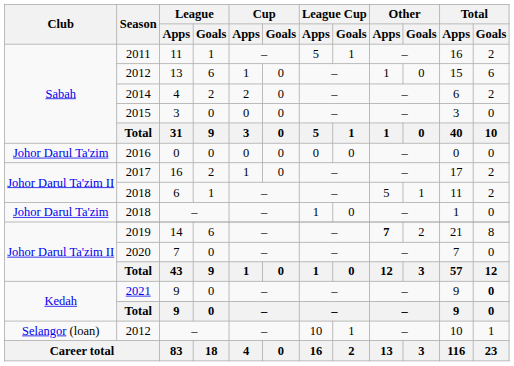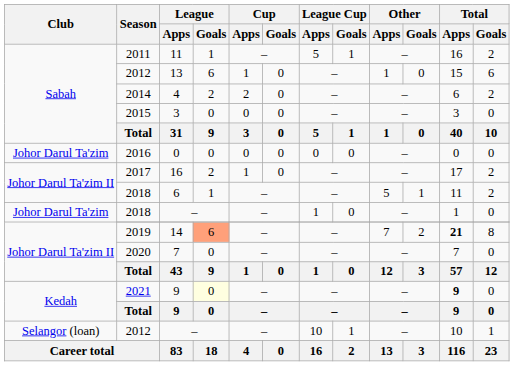(211, 232) no background -> (211, 232) lightsalmon background
(386, 232) bold -> (386, 232) normal
(456, 232) normal -> (456, 232) bold
(211, 291) no background -> (211, 291) lightyellow background
(456, 291) normal -> (456, 291) bold
(491, 291) bold -> (491, 291) normal
